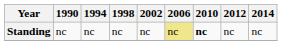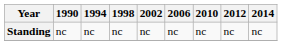(173, 31) khaki background -> (173, 31) no background
(201, 31) bold -> (201, 31) normal
